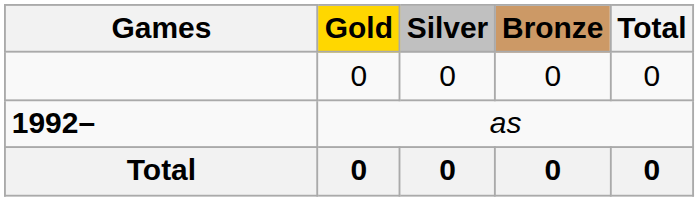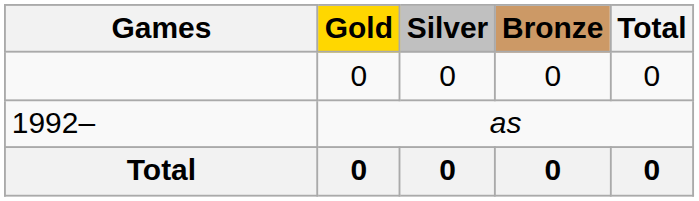(53, 123) bold -> (53, 123) normal
